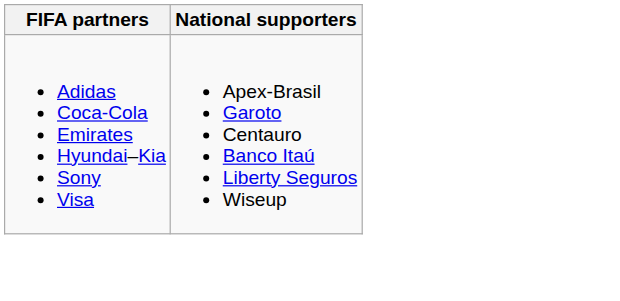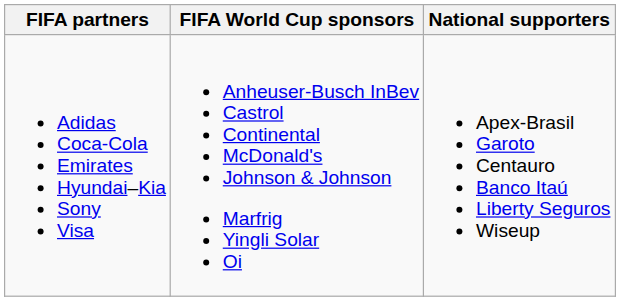+ column: (297, 19)
